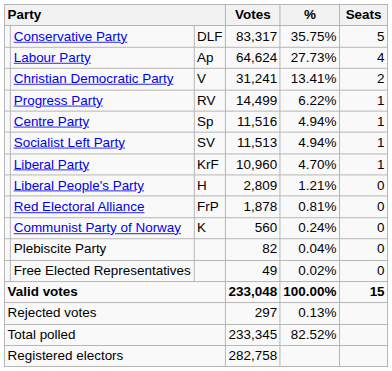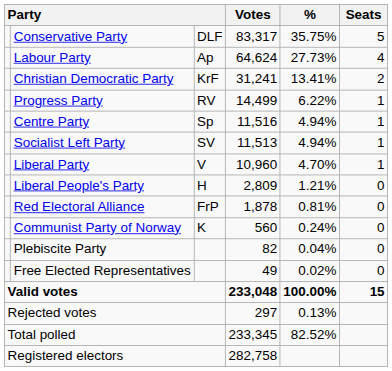(201, 79) V -> (208, 79) KrF
(208, 164) KrF -> (201, 164) V
